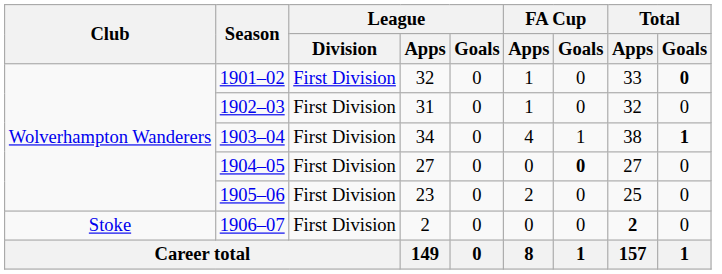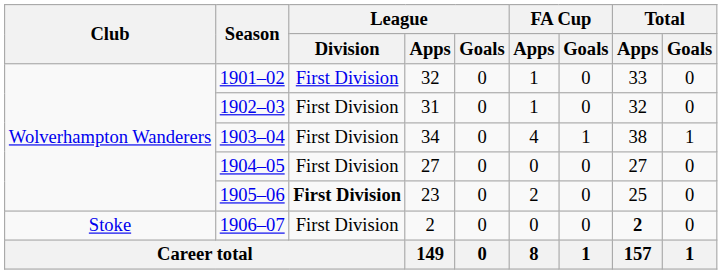(684, 78) bold -> (690, 78) normal
(684, 136) bold -> (690, 136) normal
(581, 166) bold -> (586, 166) normal
(345, 195) normal -> (347, 195) bold
